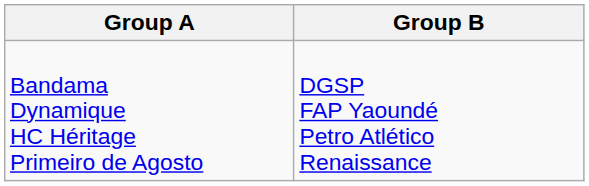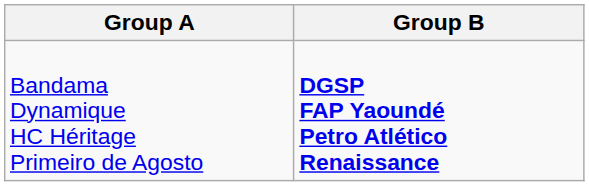(369, 123) normal -> (373, 123) bold
